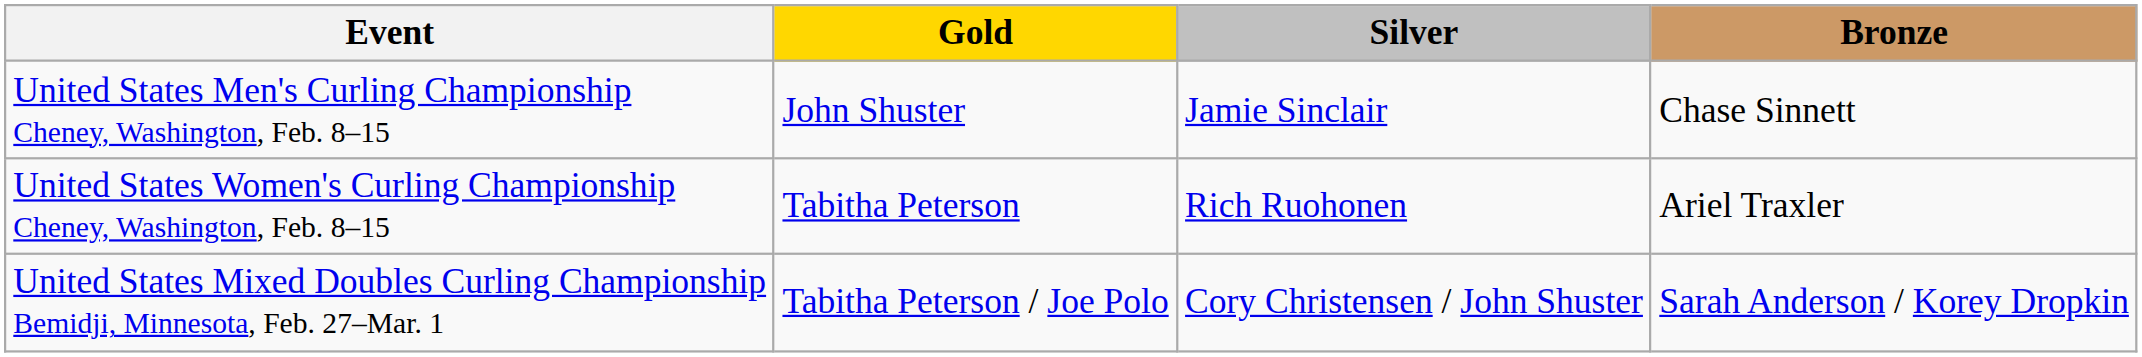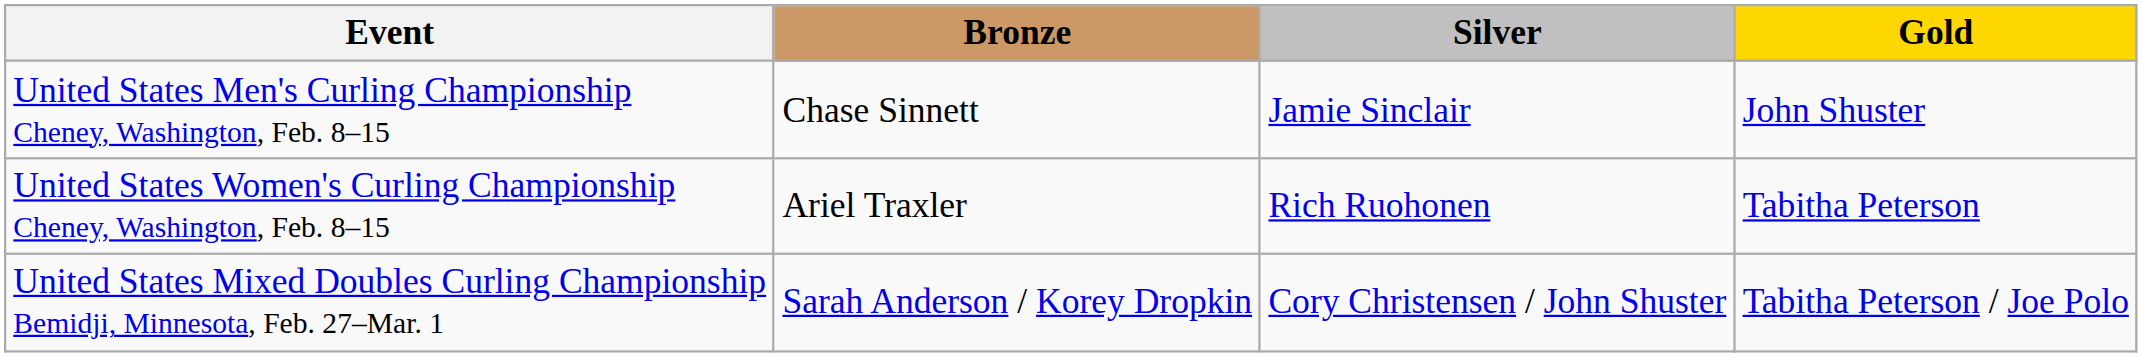columns swapped: (976, 32) <-> (1894, 32)
